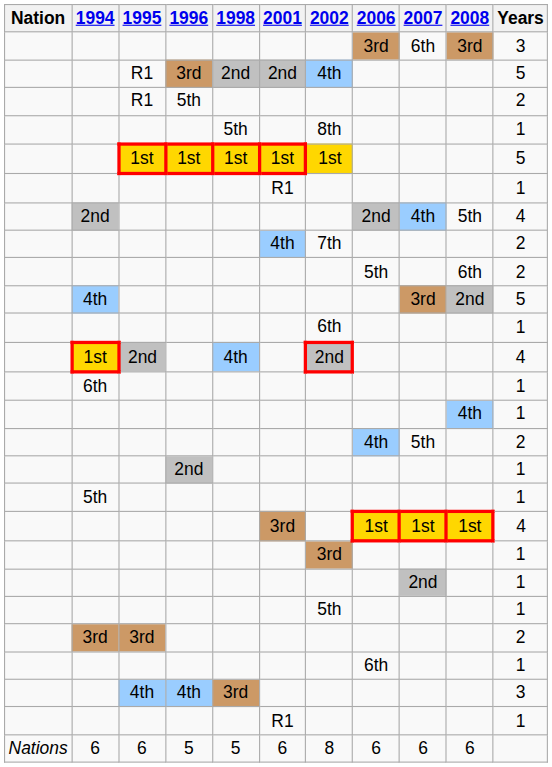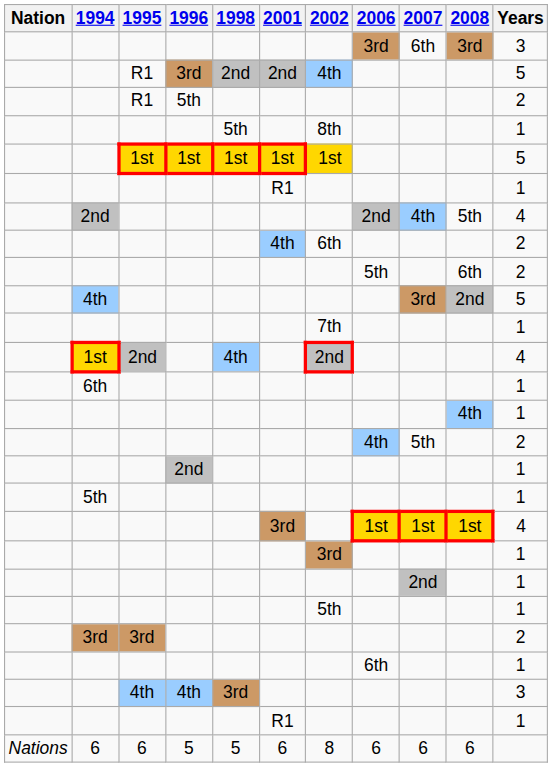(329, 243) 7th -> (329, 243) 6th
(329, 326) 6th -> (329, 326) 7th
